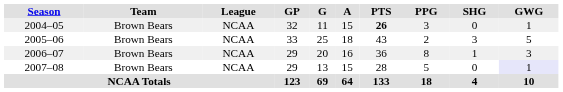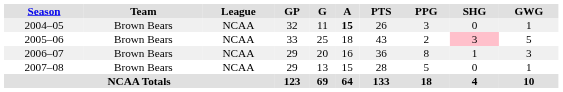(347, 25) normal -> (347, 25) bold
(381, 25) bold -> (381, 25) normal
(474, 39) no background -> (474, 39) pink background
(529, 67) lavender background -> (529, 67) no background
